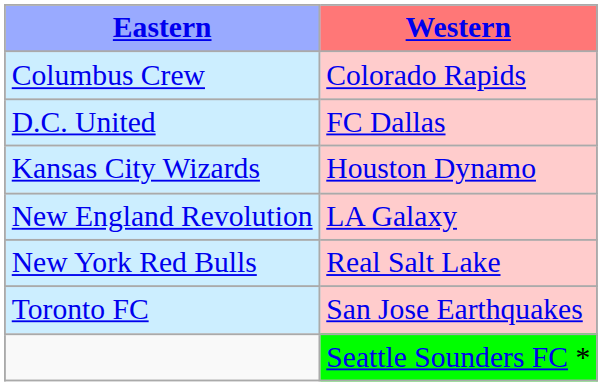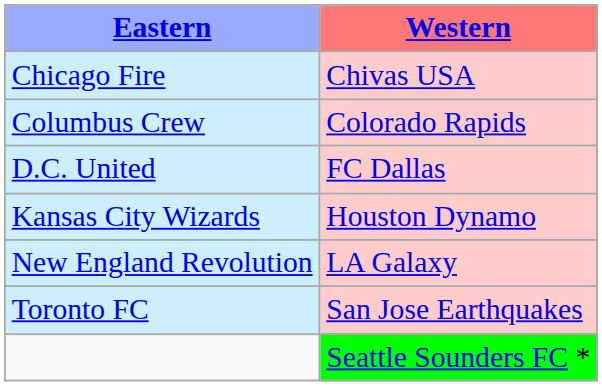+ row: (89, 74)
- row: (134, 262)
